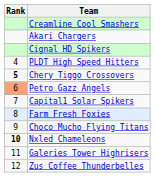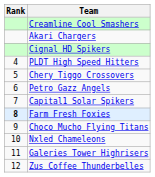(16, 75) bold -> (16, 75) normal
(16, 88) lightsalmon background -> (16, 88) no background
(16, 114) normal -> (16, 114) bold
(16, 140) bold -> (16, 140) normal
